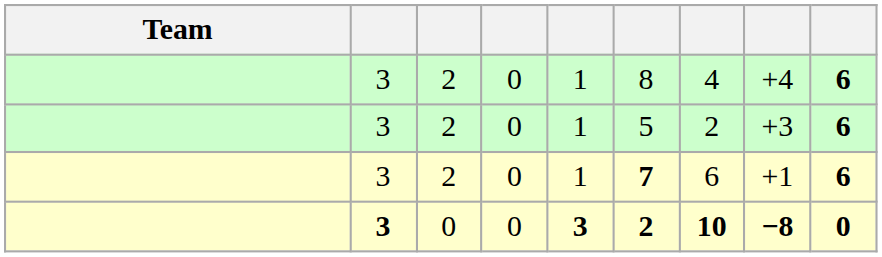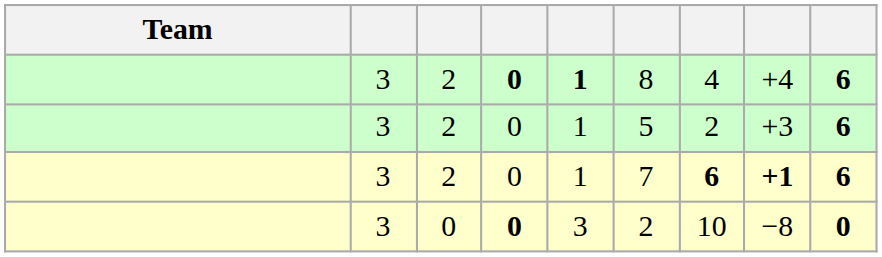(514, 78) normal -> (514, 78) bold
(580, 78) normal -> (580, 78) bold
(646, 176) bold -> (646, 176) normal
(712, 176) normal -> (712, 176) bold
(777, 176) normal -> (777, 176) bold
(383, 226) bold -> (383, 226) normal
(514, 226) normal -> (514, 226) bold
(580, 226) bold -> (580, 226) normal
(646, 226) bold -> (646, 226) normal
(712, 226) bold -> (712, 226) normal
(777, 226) bold -> (777, 226) normal
